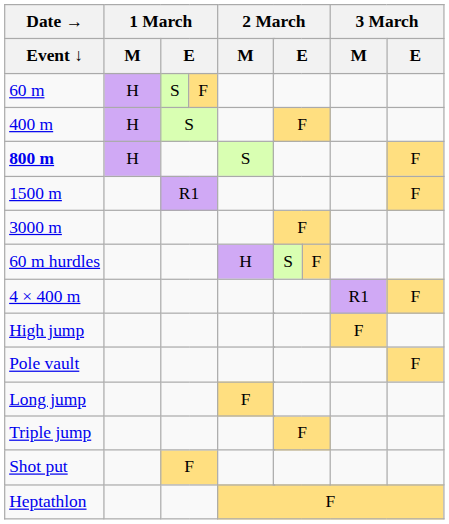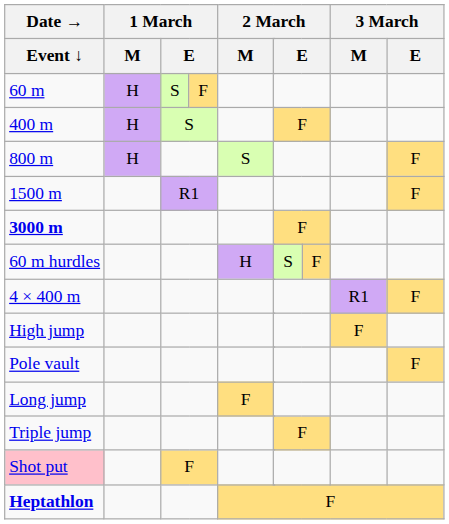(32, 158) bold -> (31, 158) normal
(36, 227) normal -> (36, 227) bold
(38, 467) no background -> (38, 467) pink background
(48, 501) normal -> (51, 501) bold
